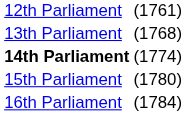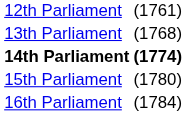(158, 56) normal -> (158, 56) bold
